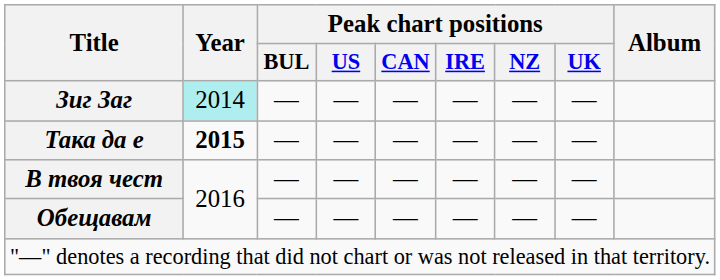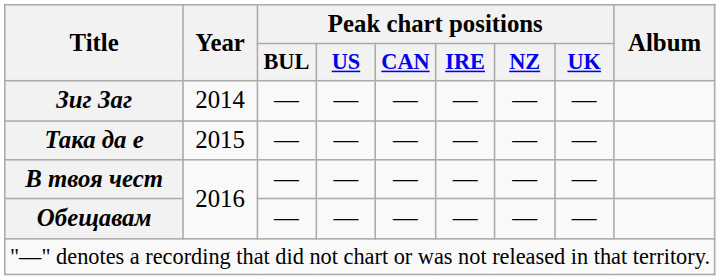(220, 100) paleturquoise background -> (220, 100) no background
(220, 139) bold -> (220, 139) normal
